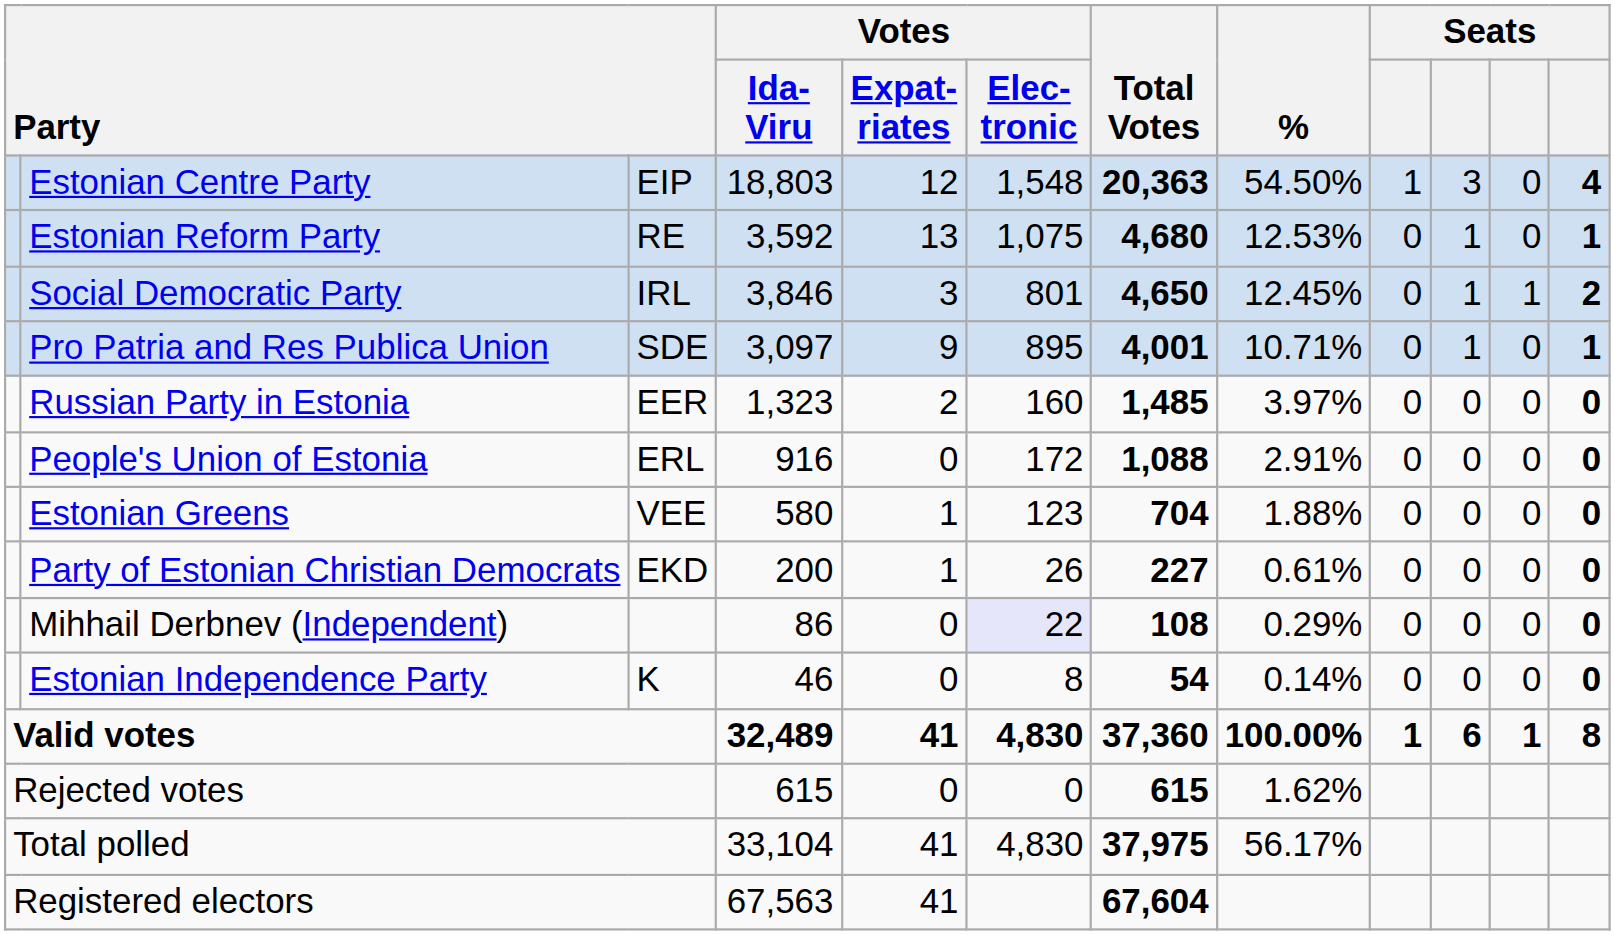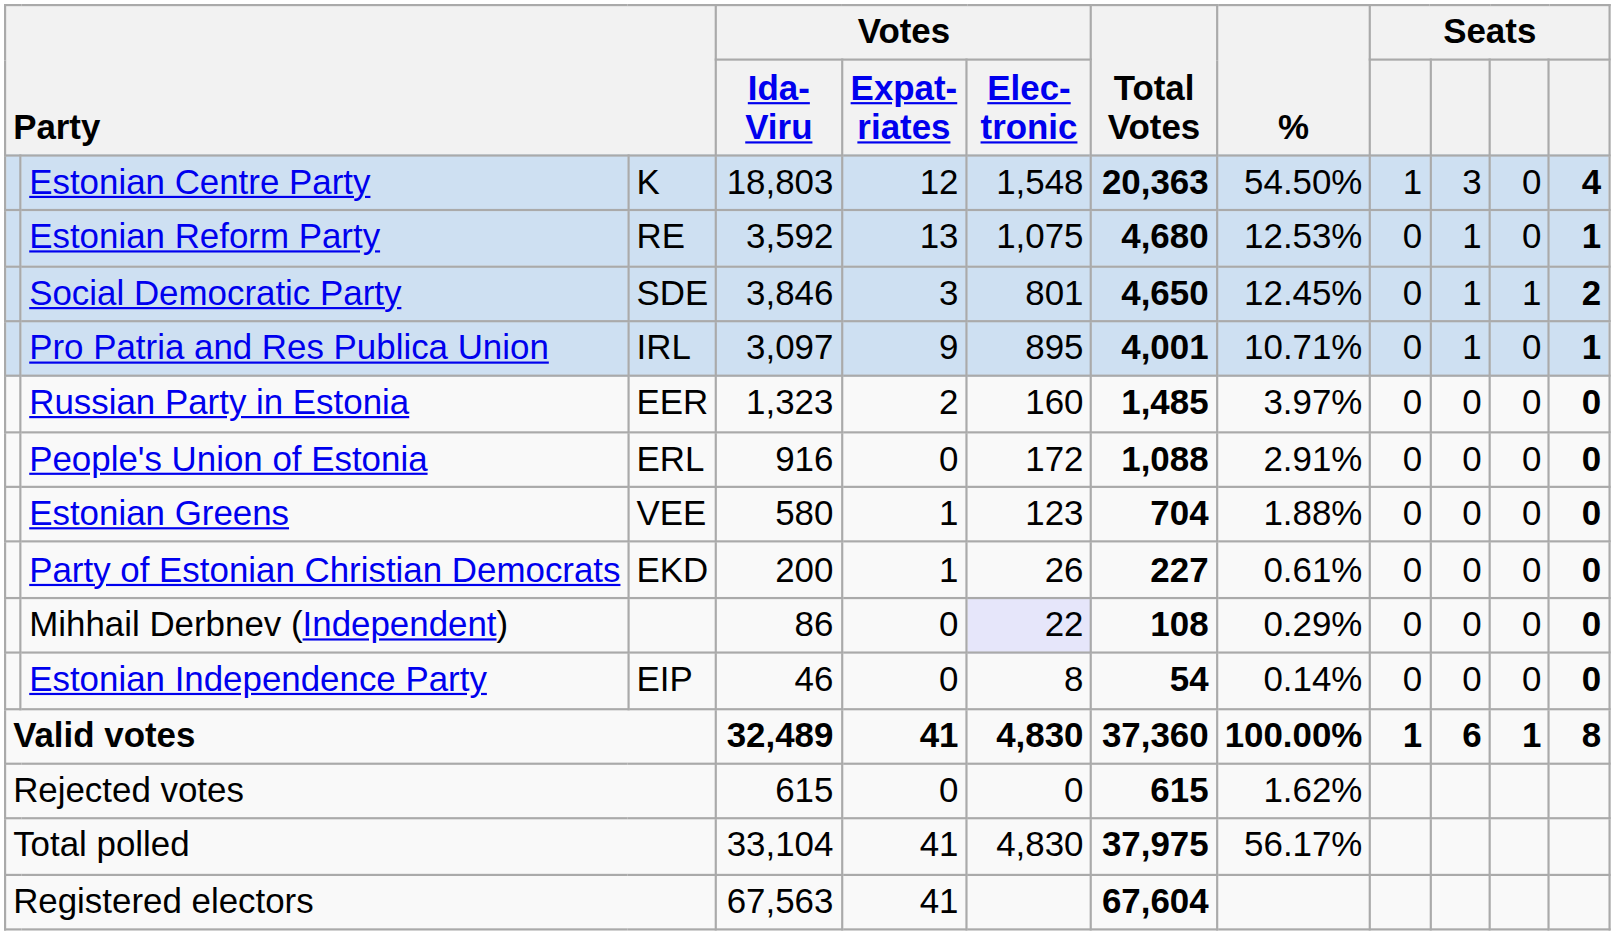(665, 182) EIP -> (648, 182) K
(664, 292) IRL -> (672, 292) SDE
(672, 347) SDE -> (664, 347) IRL
(648, 679) K -> (665, 679) EIP
